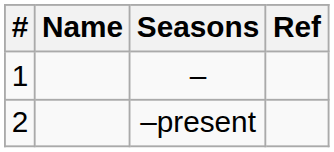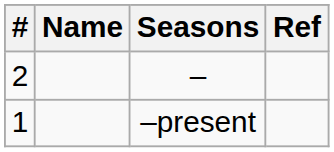(20, 75) 1 -> (20, 75) 2
(20, 122) 2 -> (20, 122) 1
